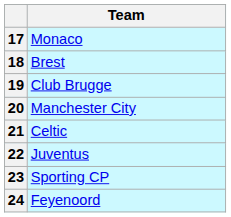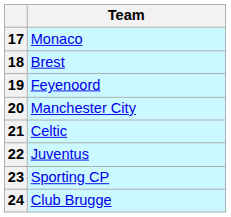(71, 85) Club Brugge -> (66, 85) Feyenoord
(66, 200) Feyenoord -> (71, 200) Club Brugge
